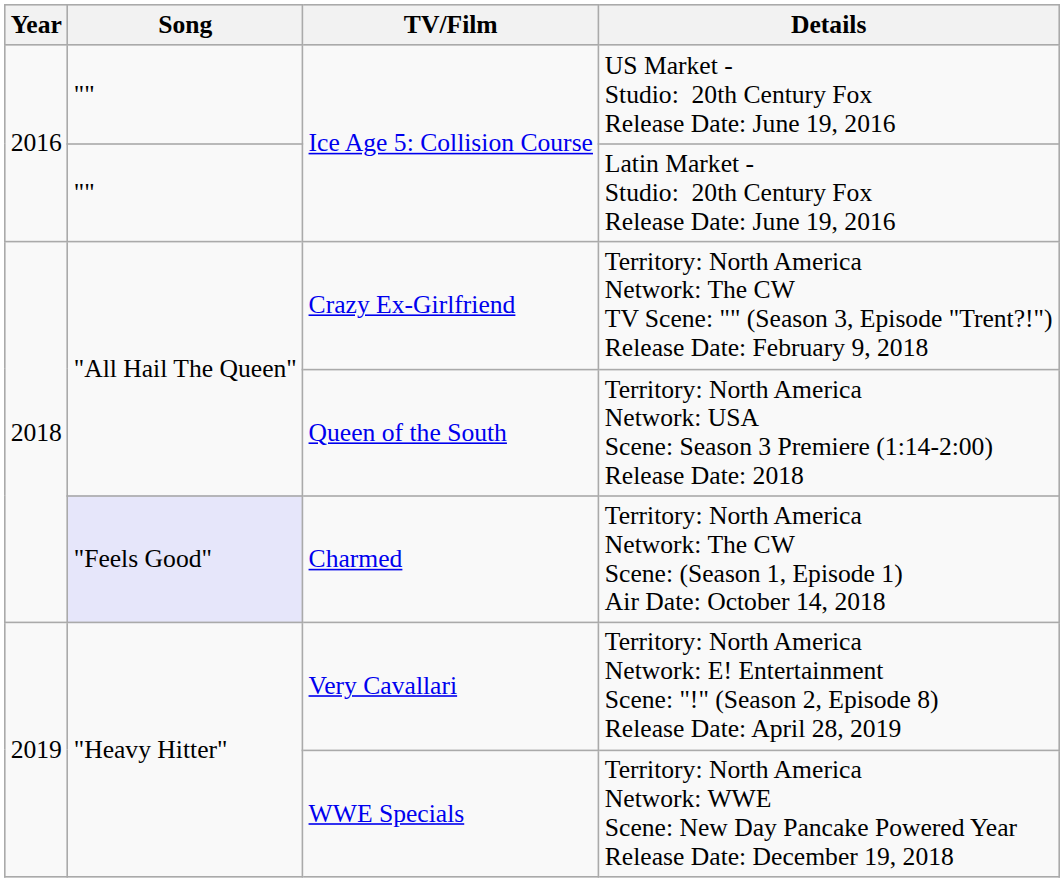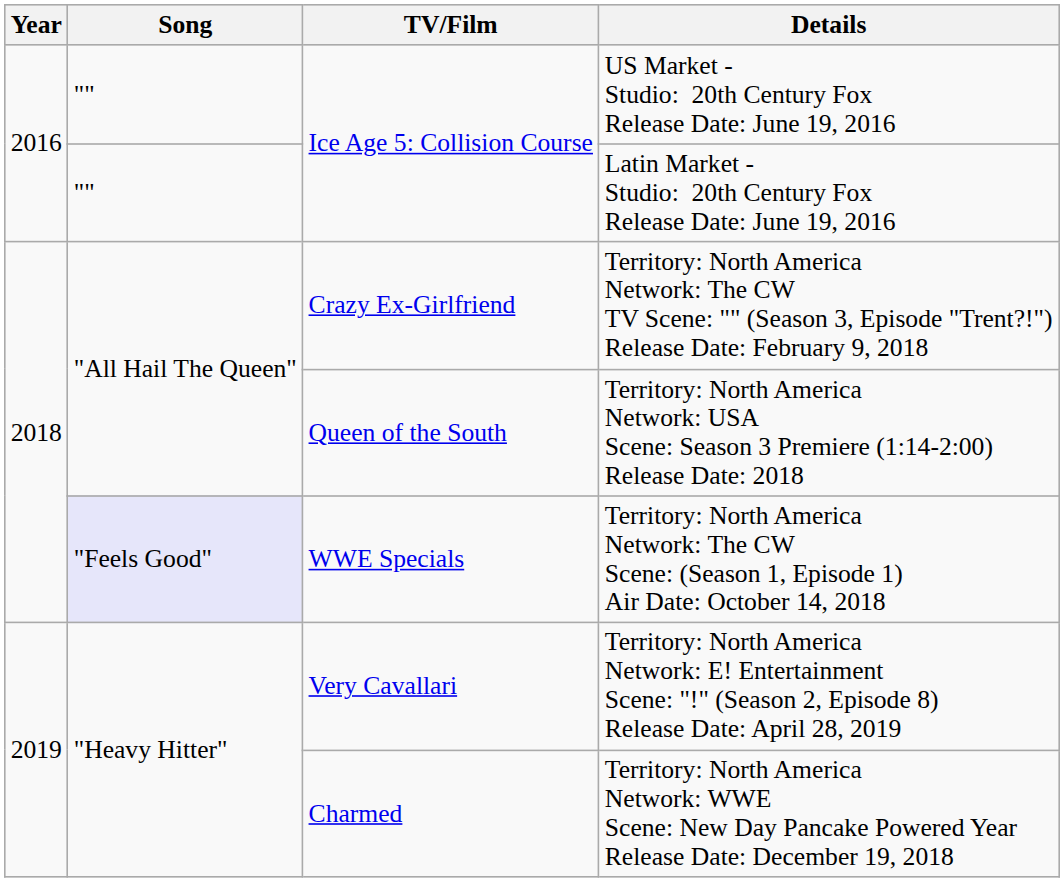(355, 559) Charmed -> (386, 559) WWE Specials
(386, 812) WWE Specials -> (355, 812) Charmed
